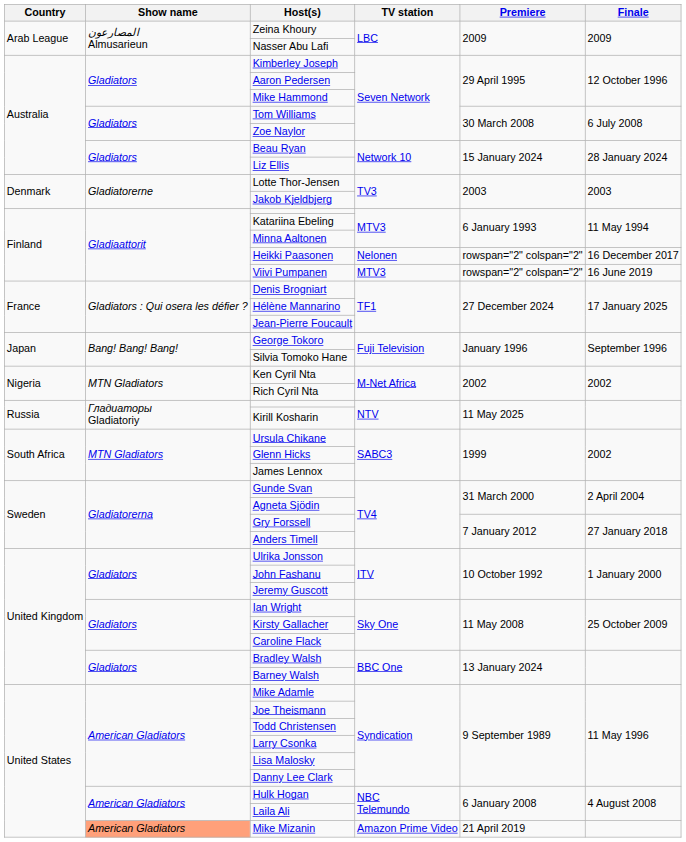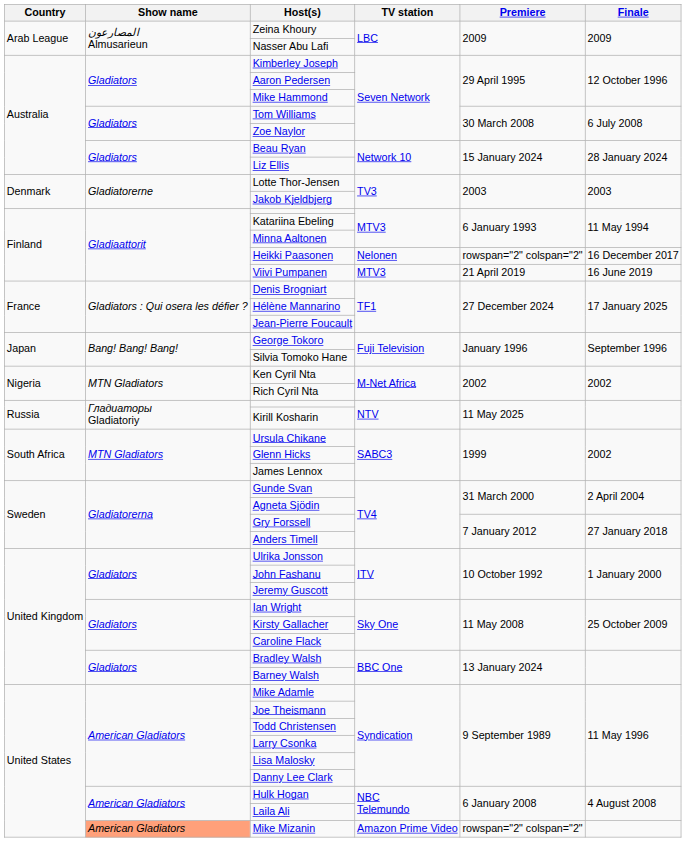(523, 272) rowspan="2" colspan="2" -> (494, 272) 21 April 2019
(494, 829) 21 April 2019 -> (523, 829) rowspan="2" colspan="2"
